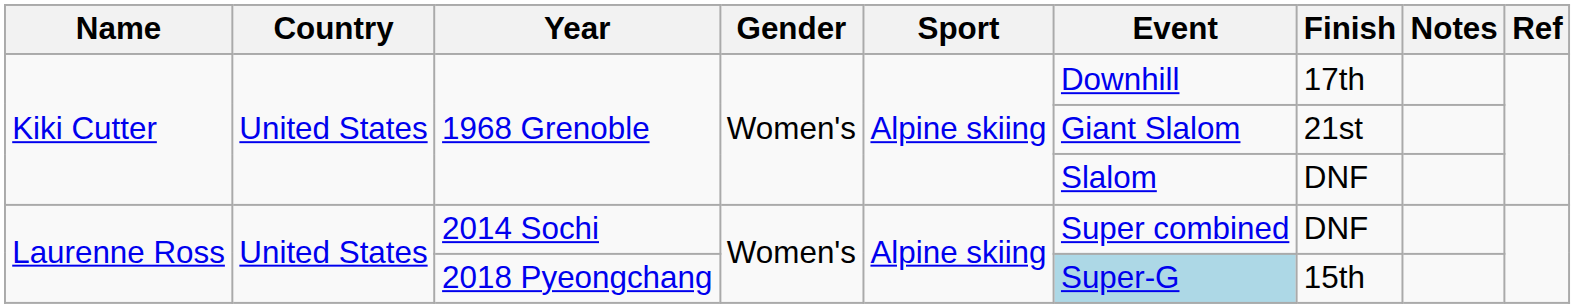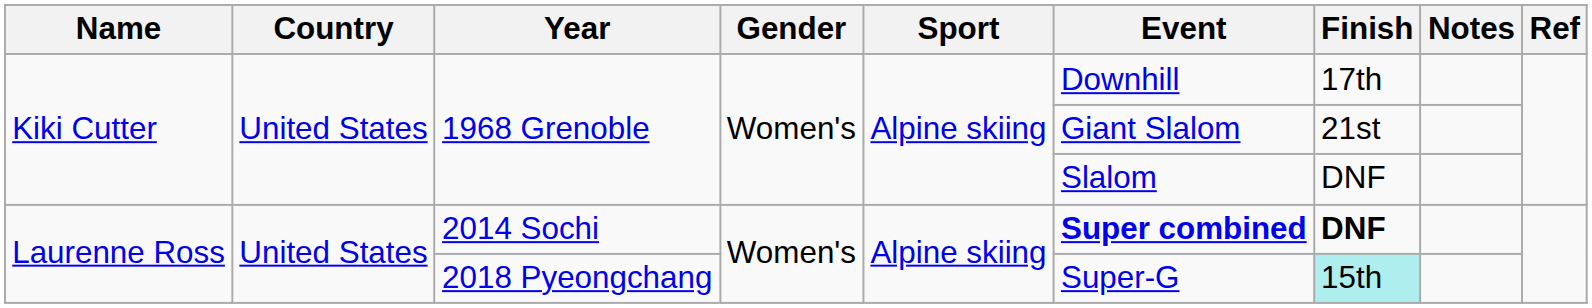(1175, 228) normal -> (1184, 228) bold
(1336, 228) normal -> (1353, 228) bold
(1120, 278) lightblue background -> (1120, 278) no background
(1334, 278) no background -> (1352, 278) paleturquoise background
